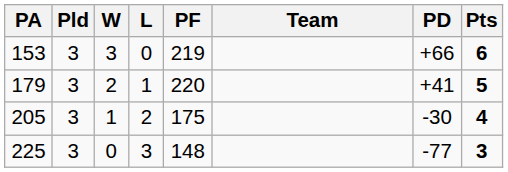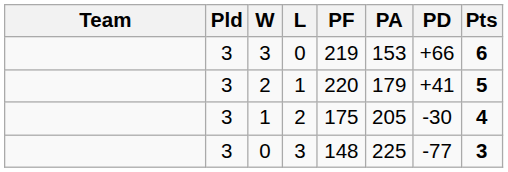columns swapped: (312, 20) <-> (29, 20)
